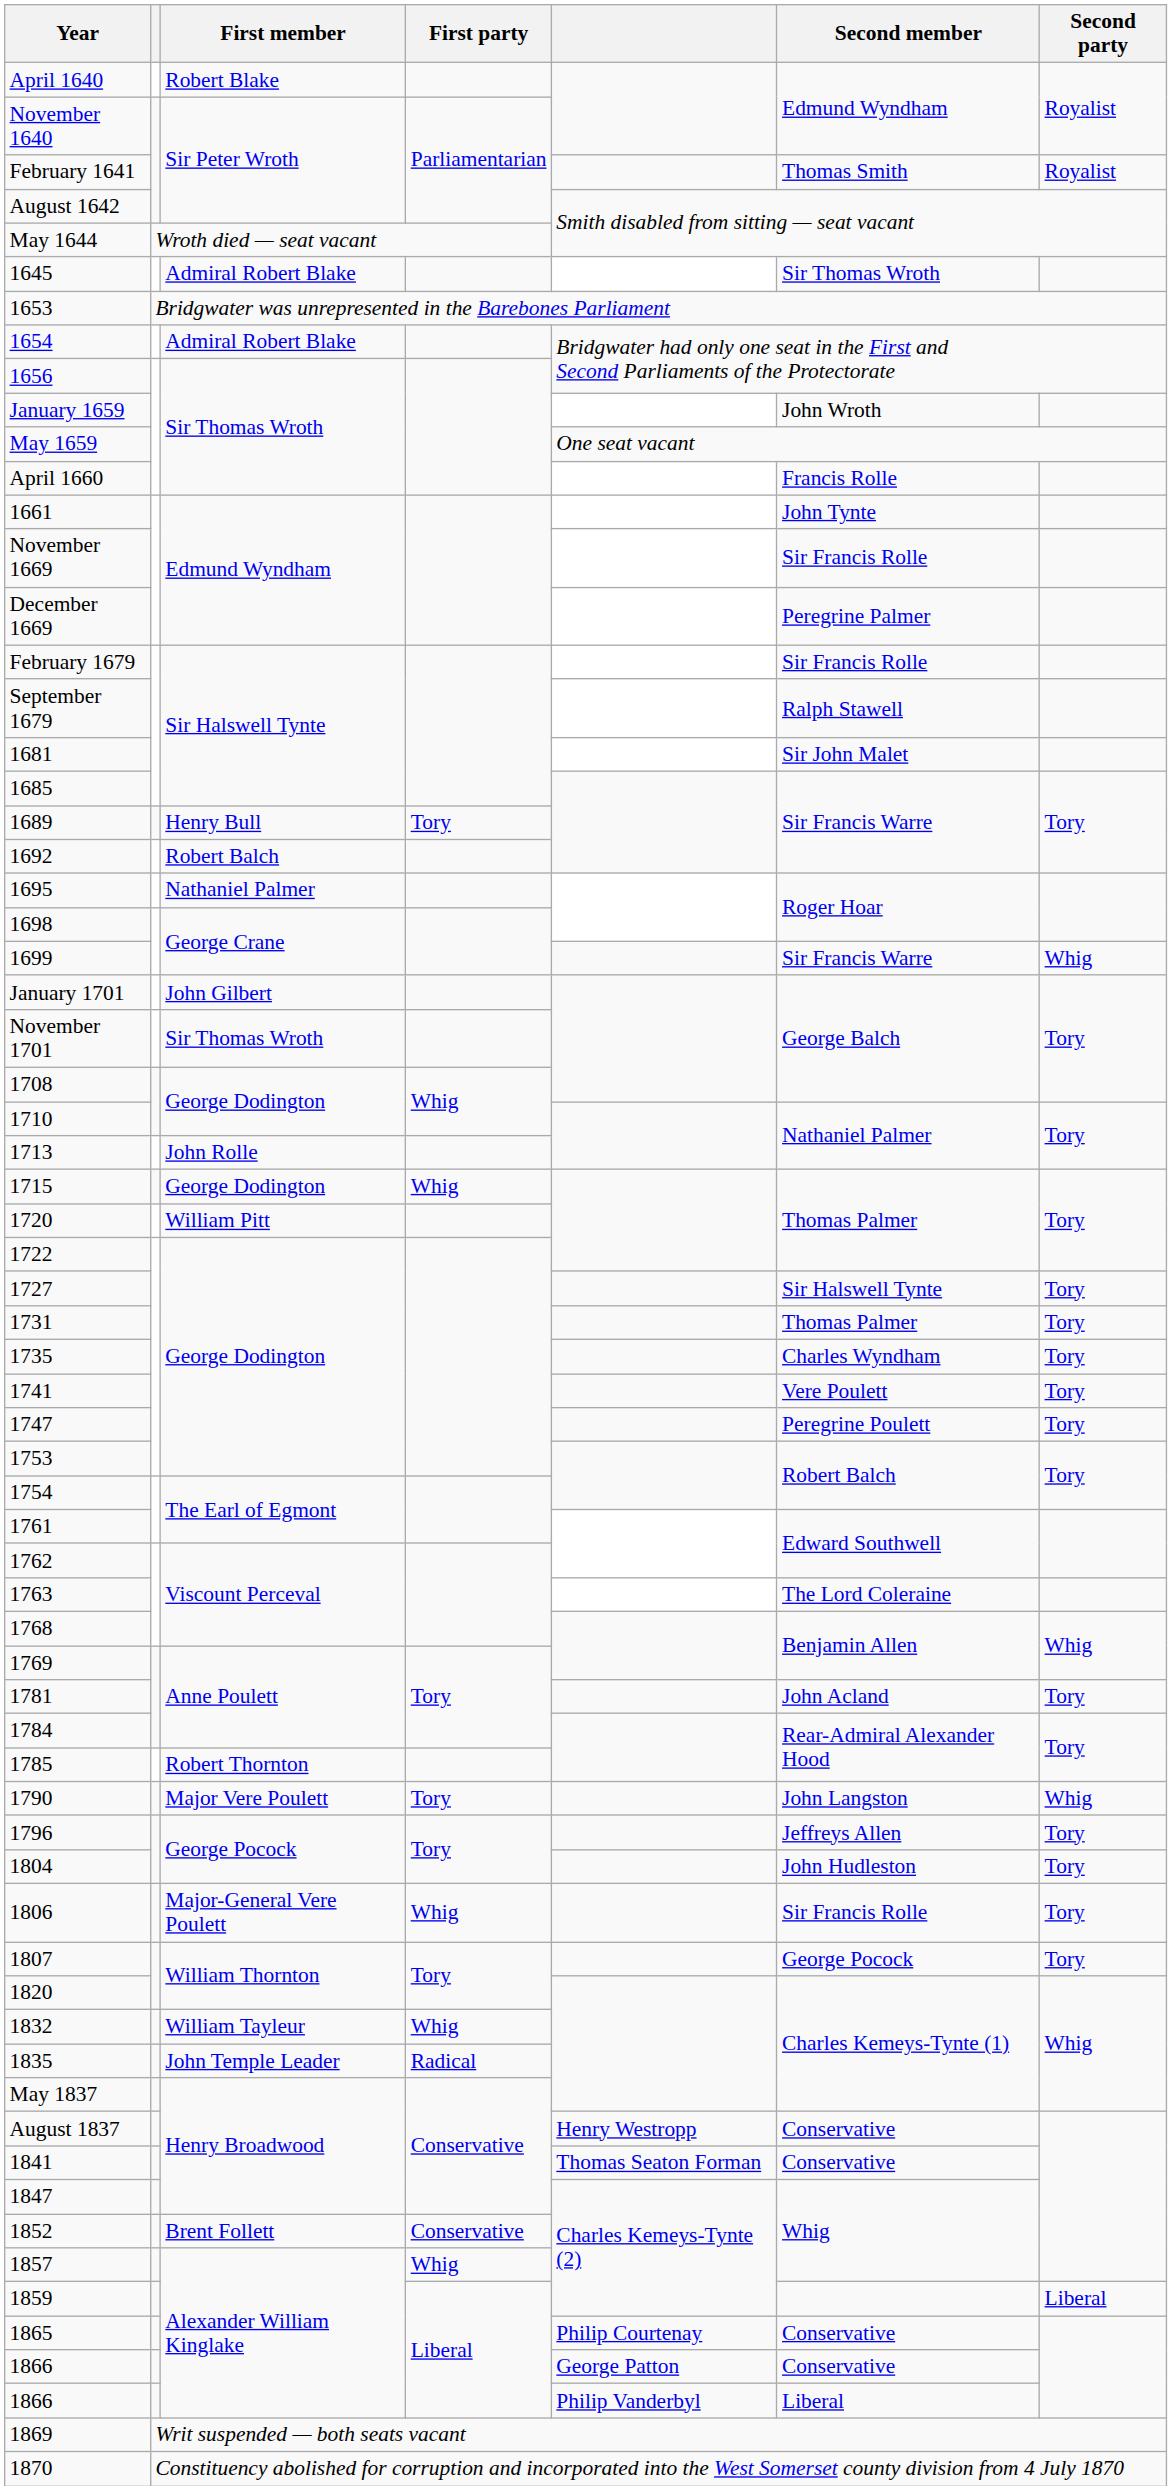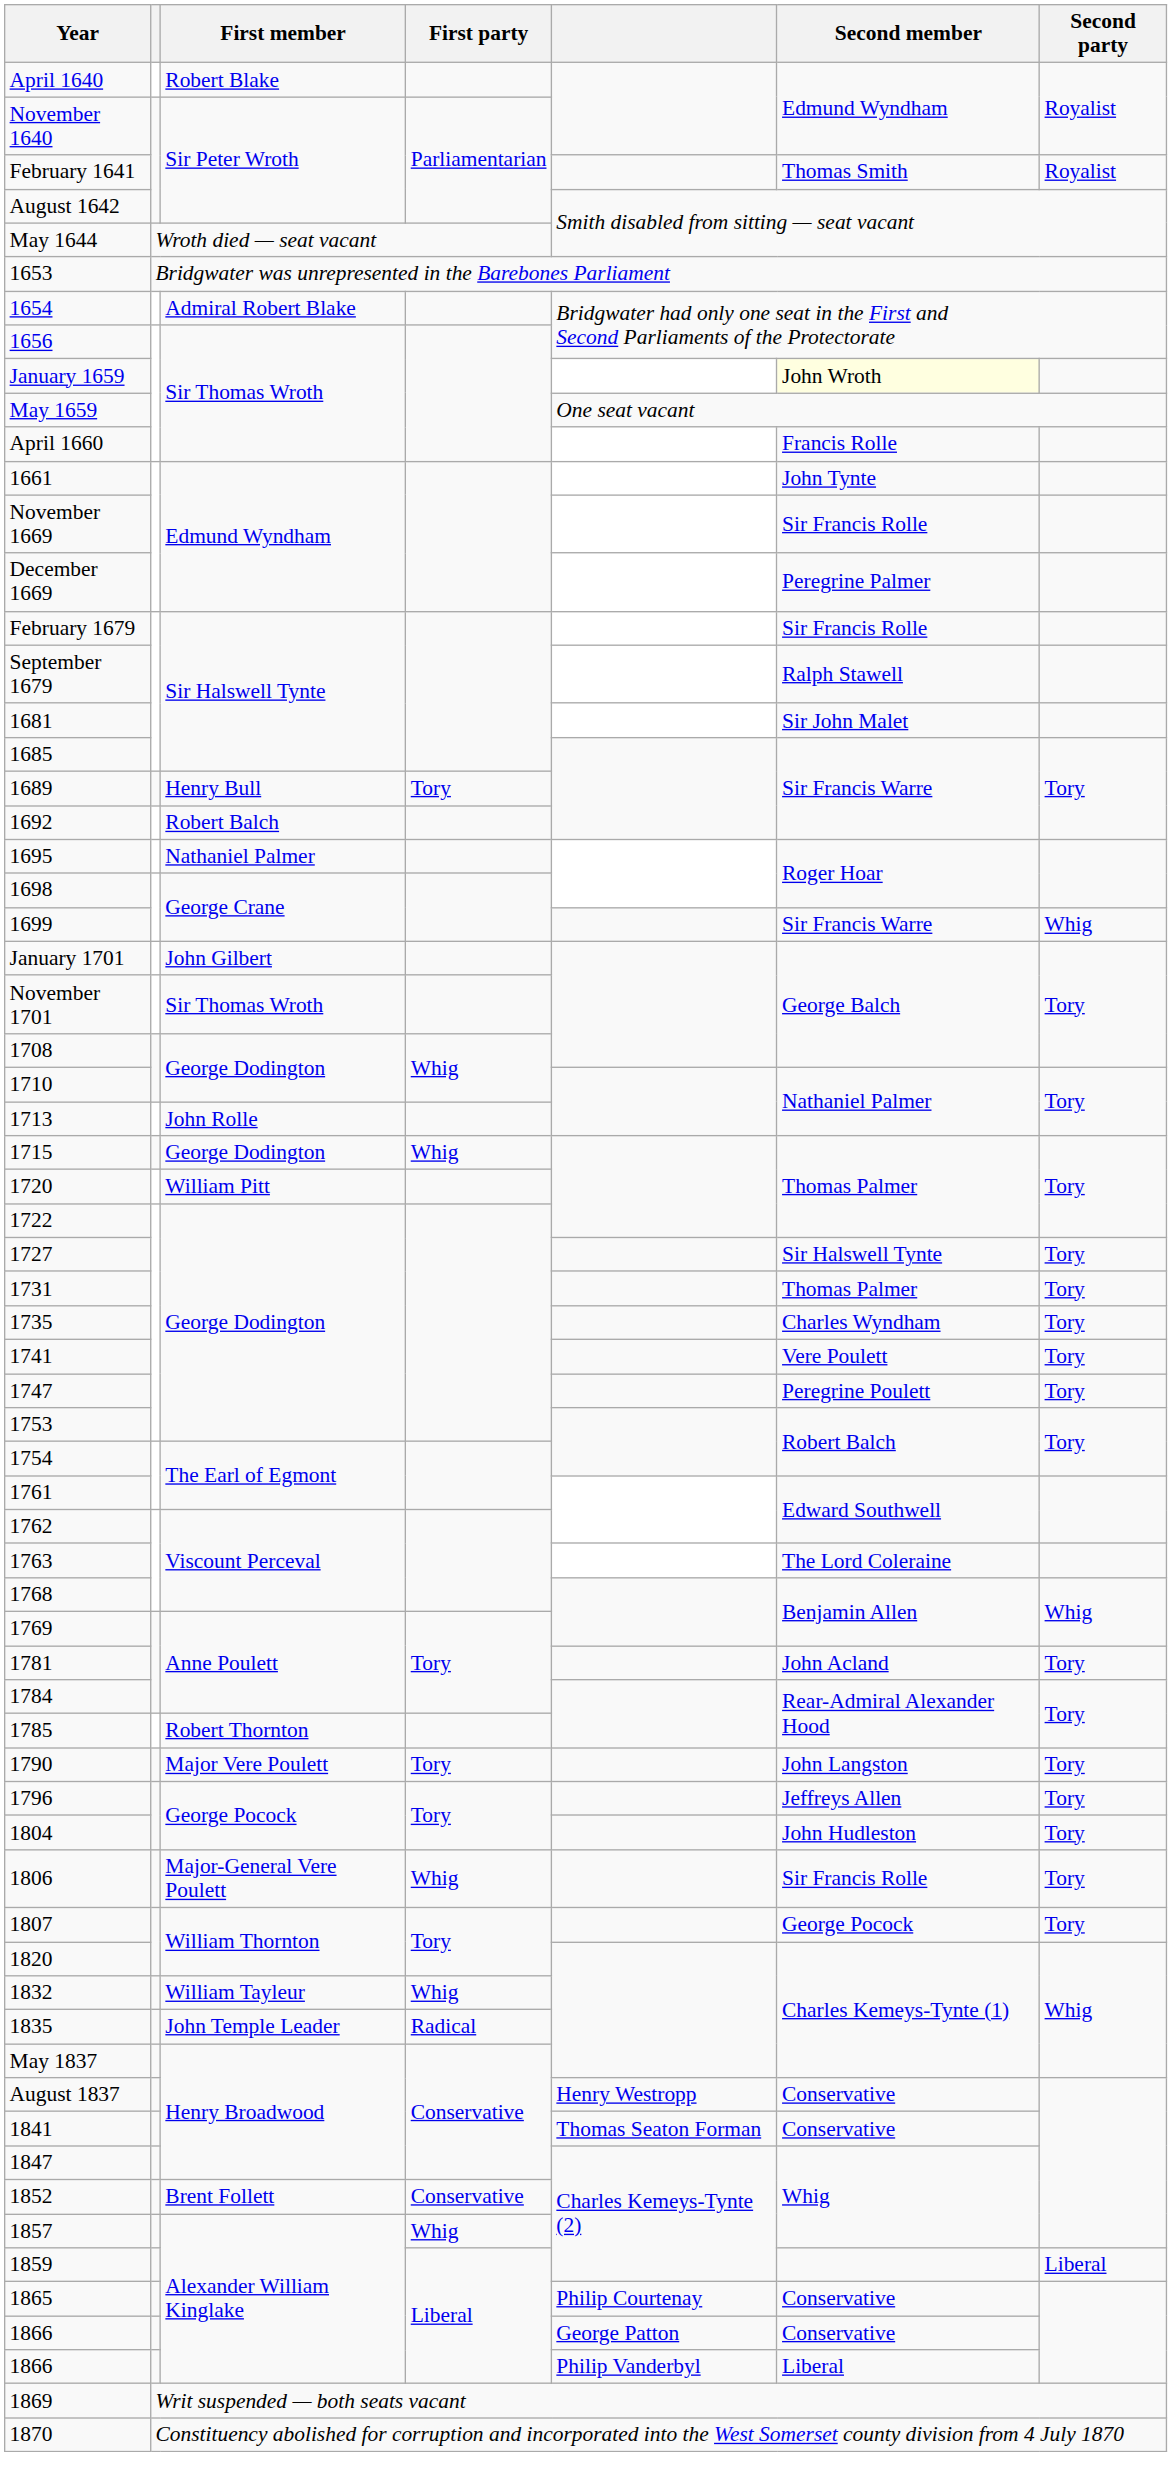- row: (31, 273)
(832, 409) no background -> (832, 375) lightyellow background
(1068, 1798) Whig -> (1065, 1764) Tory
